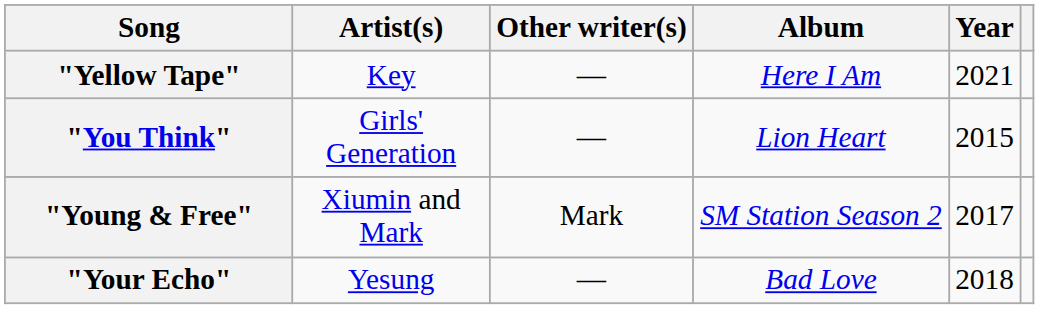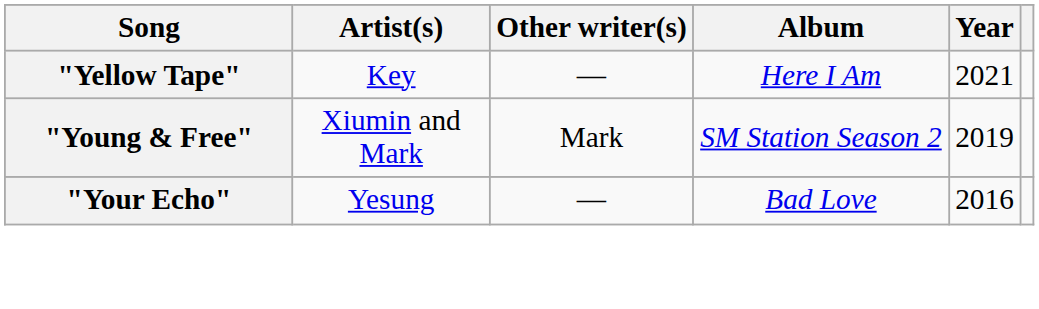- row: (149, 137)
(985, 216) 2017 -> (985, 137) 2019
(985, 279) 2018 -> (985, 199) 2016
